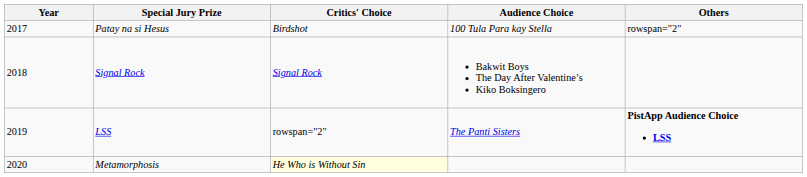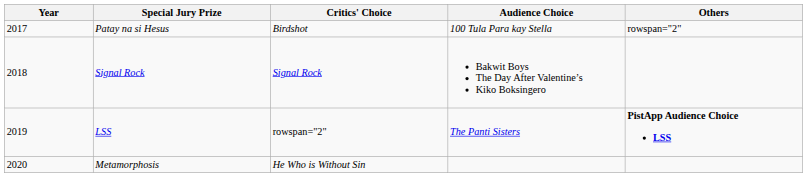(319, 164) lightyellow background -> (319, 164) no background
